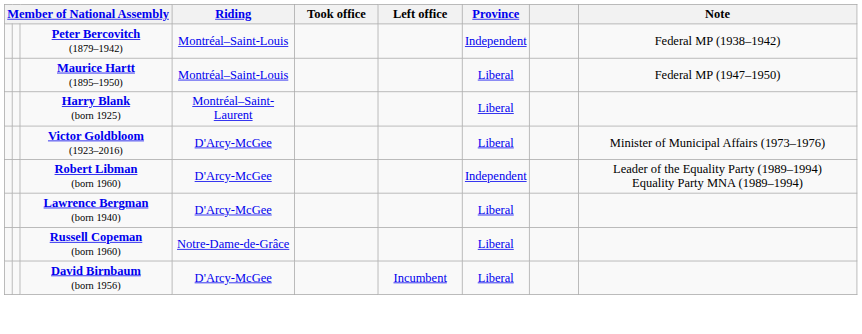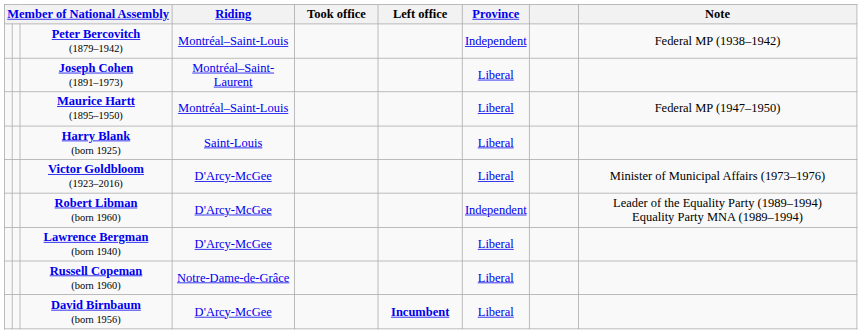+ row: (96, 75)
(233, 108) Montréal–Saint-Laurent -> (233, 142) Saint-Louis
(420, 278) normal -> (420, 311) bold
